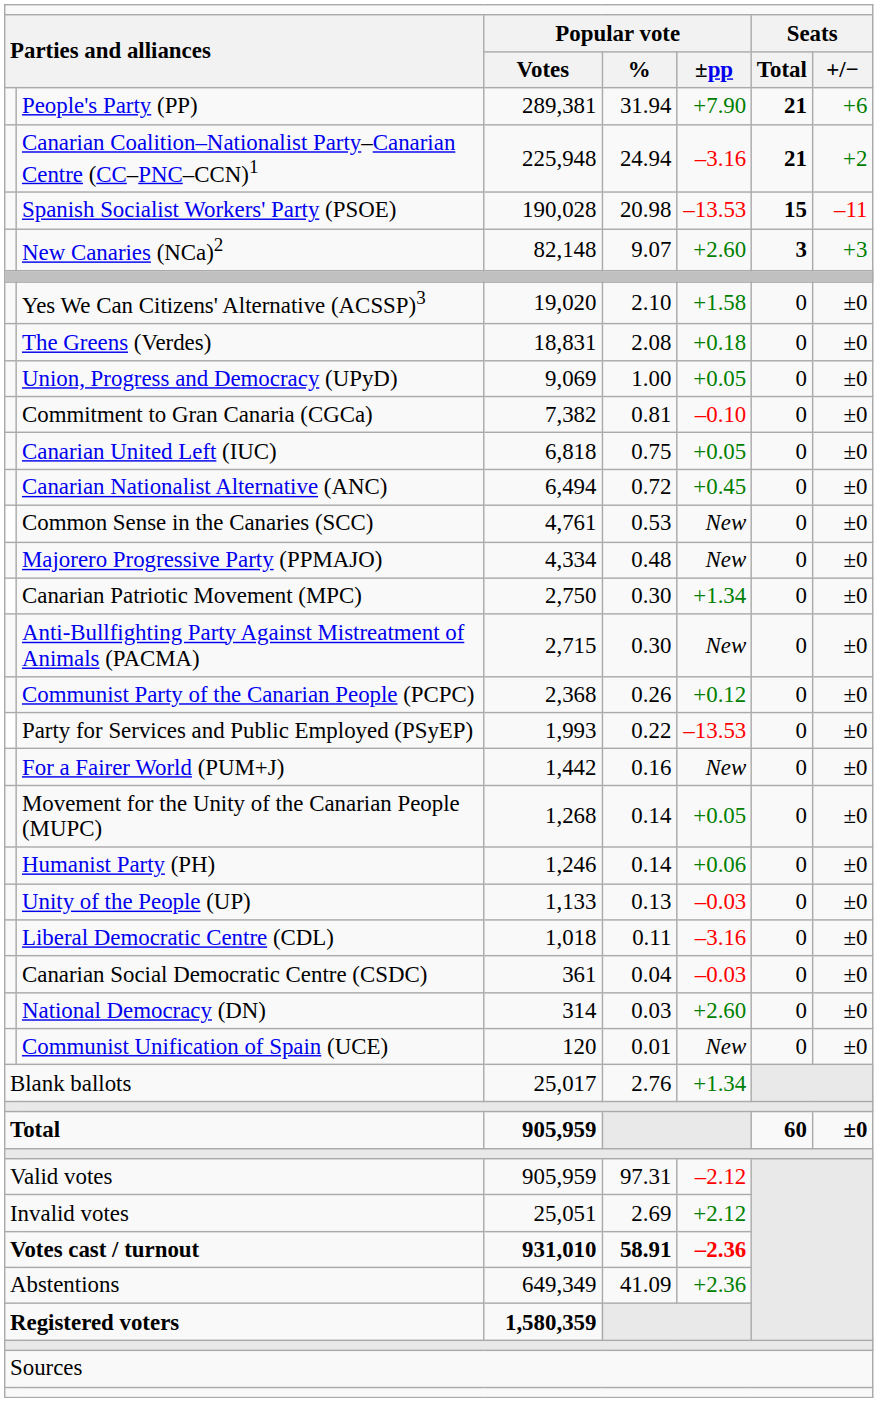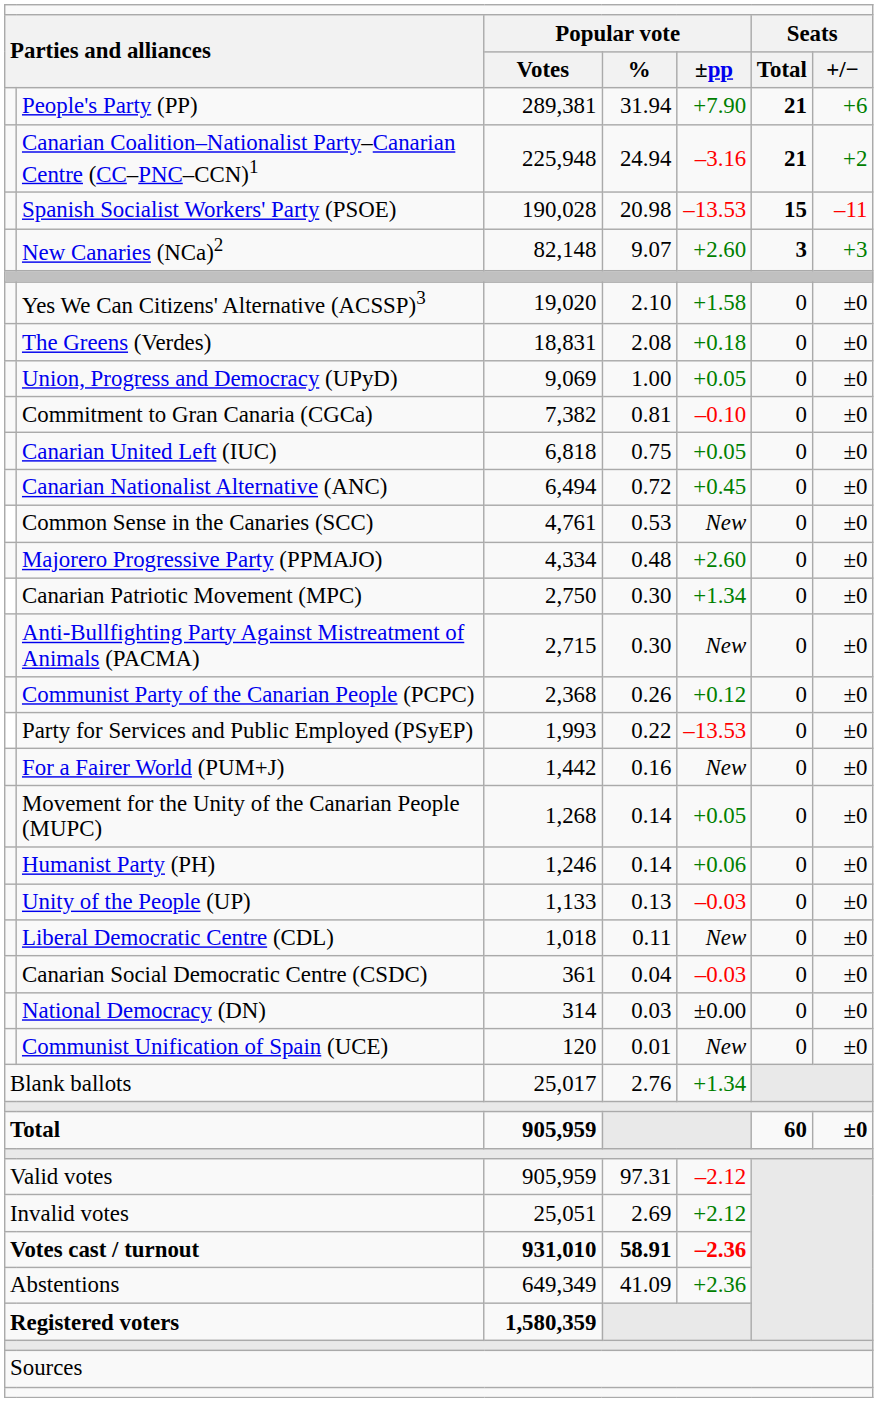(726, 559) New -> (720, 559) +2.60
(721, 937) –3.16 -> (726, 937) New
(720, 1010) +2.60 -> (720, 1010) ±0.00
